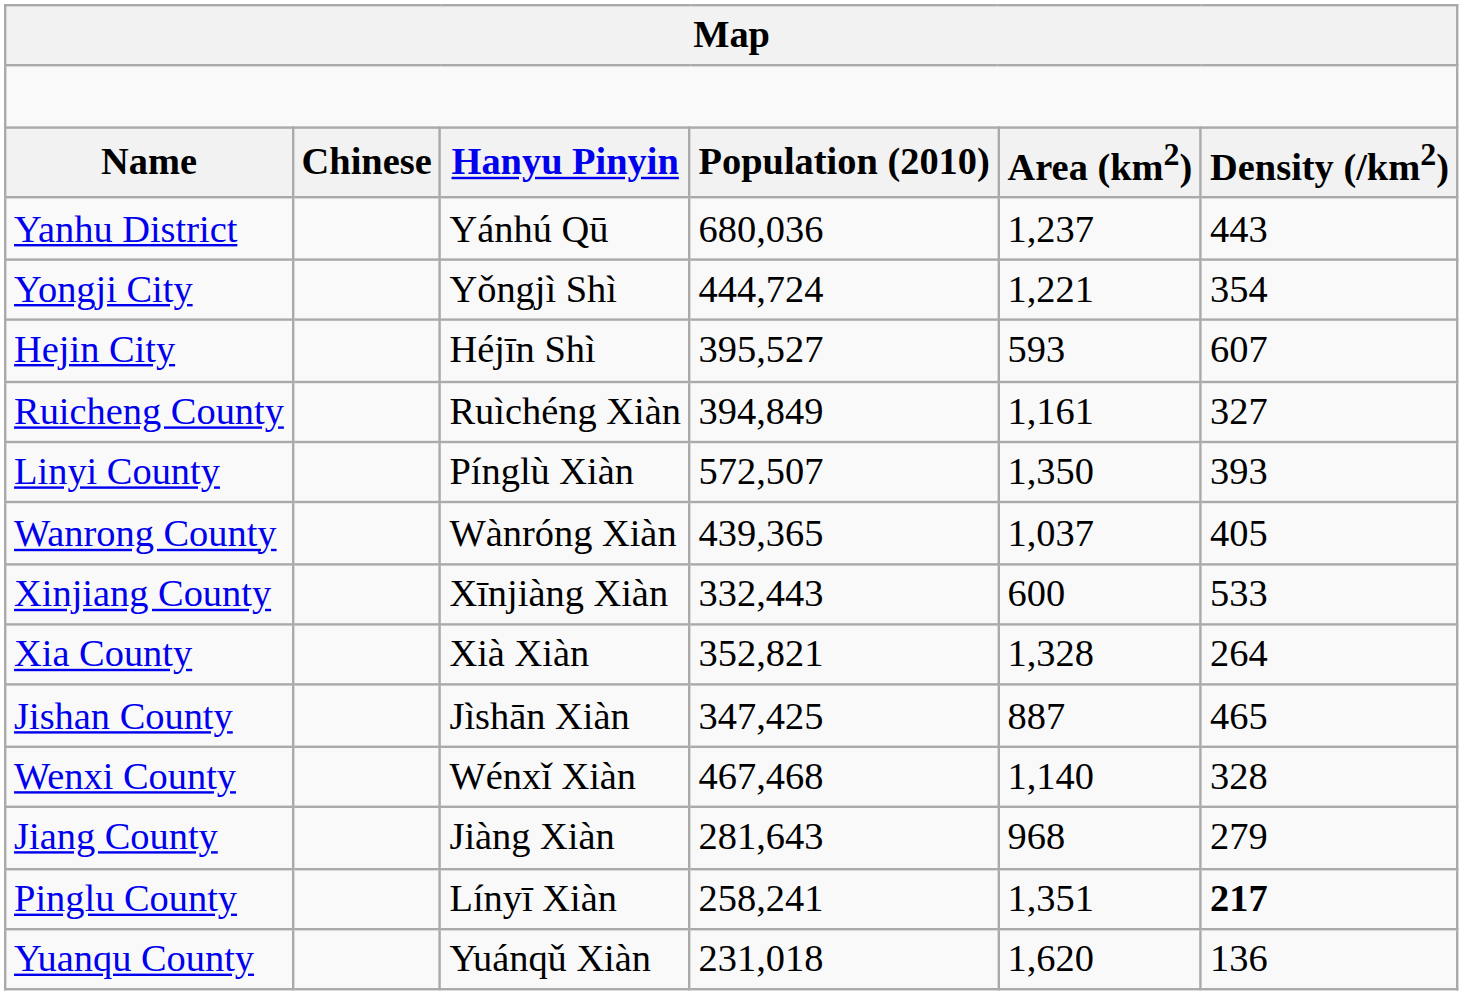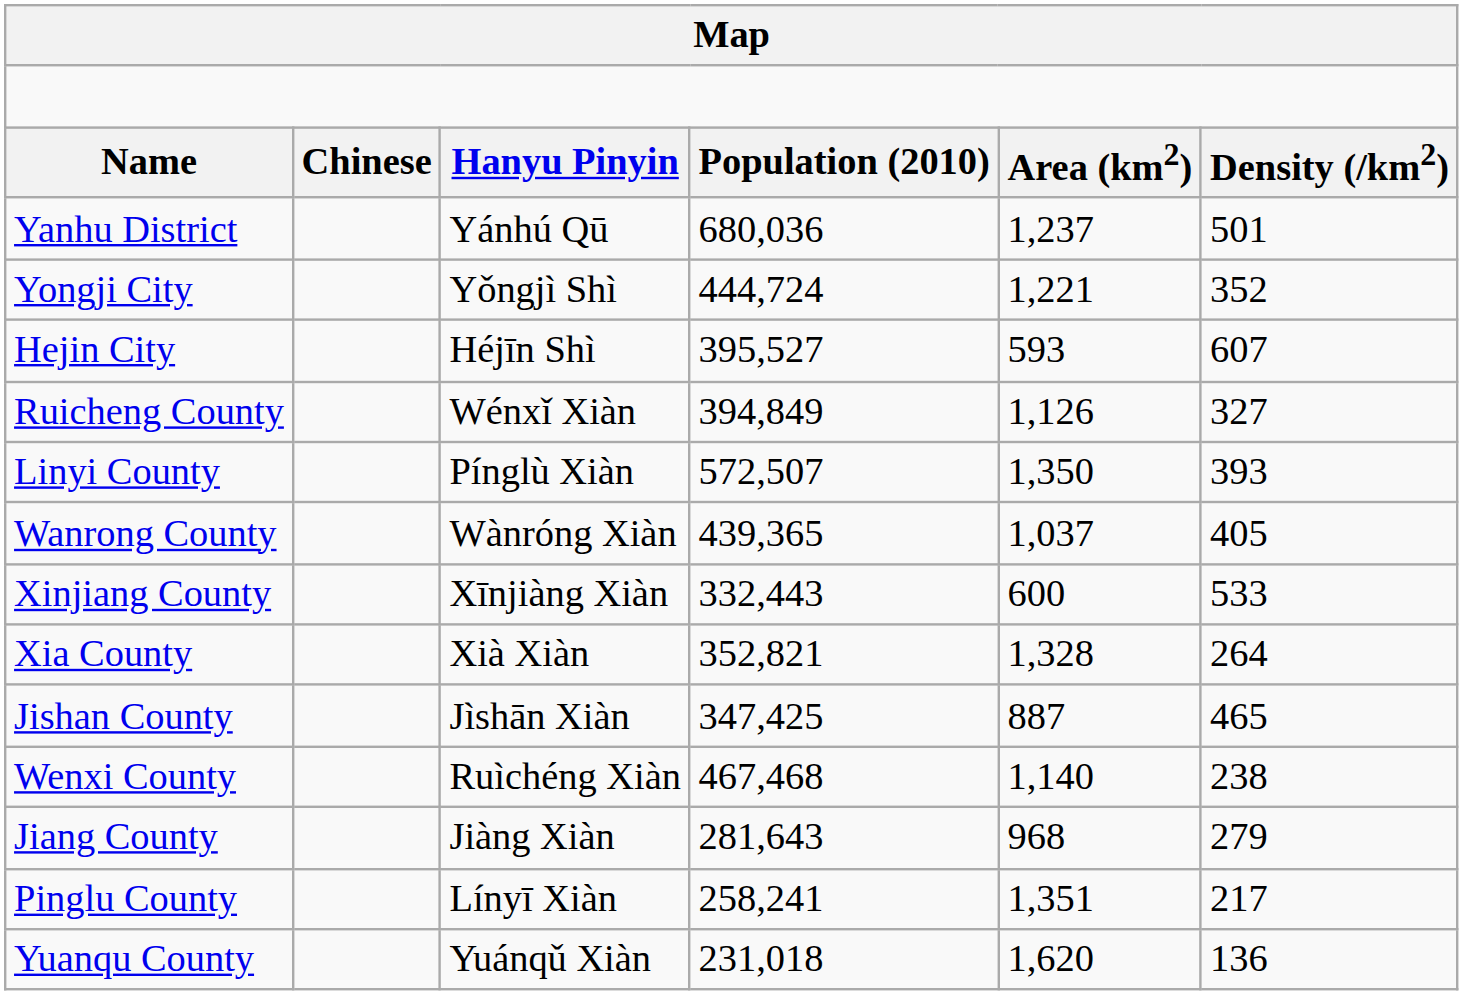(1239, 228) 443 -> (1239, 228) 501
(1239, 288) 354 -> (1239, 288) 352
(565, 410) Ruìchéng Xiàn -> (543, 410) Wénxǐ Xiàn
(1051, 410) 1,161 -> (1051, 410) 1,126
(543, 776) Wénxǐ Xiàn -> (565, 776) Ruìchéng Xiàn
(1239, 776) 328 -> (1239, 776) 238
(1239, 897) bold -> (1239, 897) normal
